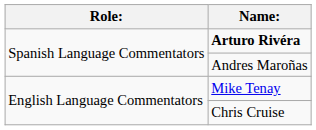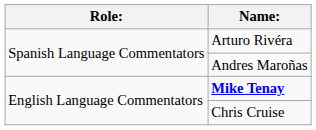(256, 40) bold -> (252, 40) normal
(246, 88) normal -> (248, 88) bold
